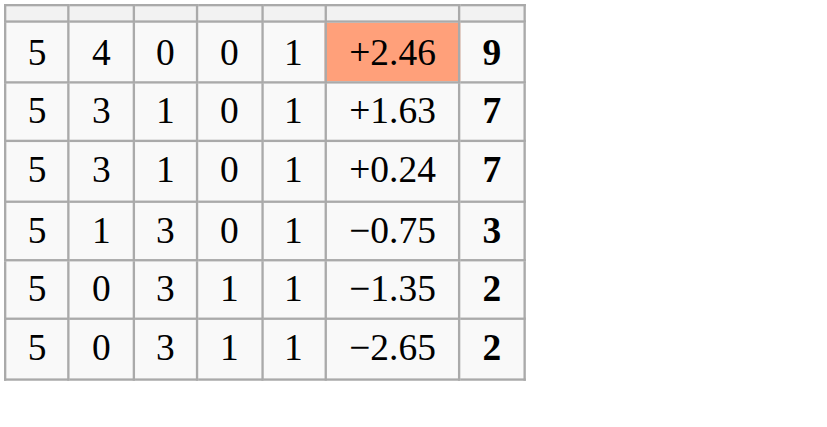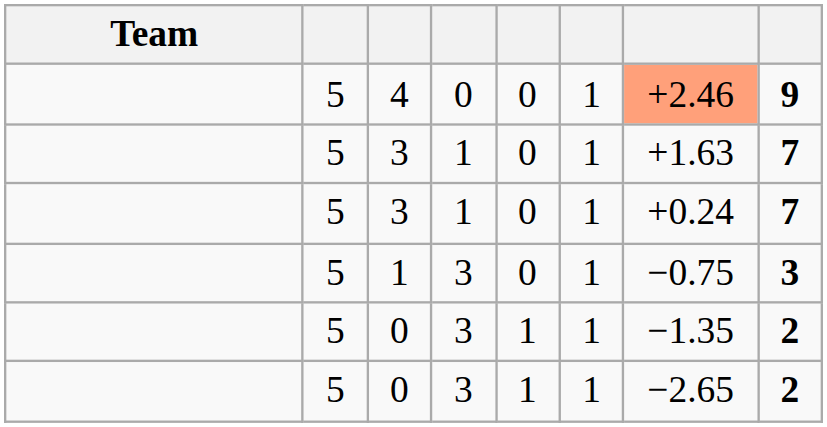+ column: (154, 34)
